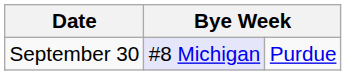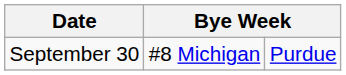(205, 54) lavender background -> (205, 54) no background
